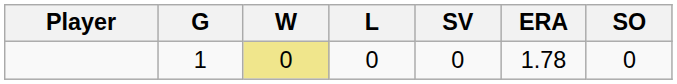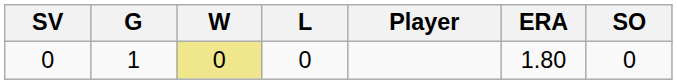columns swapped: (81, 23) <-> (458, 23)
(544, 60) 1.78 -> (544, 60) 1.80
